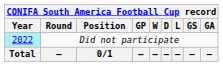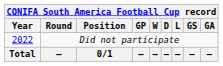(22, 40) paleturquoise background -> (22, 40) no background
